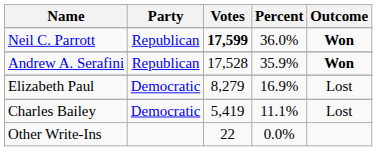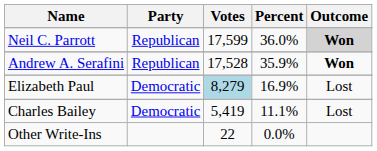(228, 39) bold -> (228, 39) normal
(339, 39) no background -> (339, 39) lightgrey background
(228, 87) no background -> (228, 87) lightblue background
